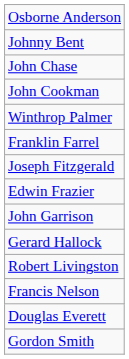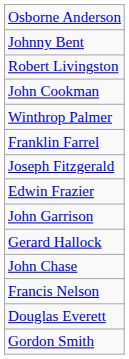(43, 67) John Chase -> (63, 67) Robert Livingston
(63, 266) Robert Livingston -> (43, 266) John Chase
